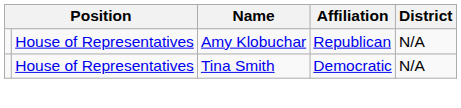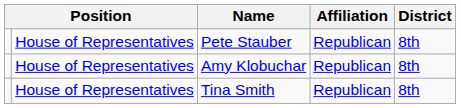+ row: (246, 41)
(412, 41) N/A -> (409, 66) 8th
(353, 66) Democratic -> (352, 90) Republican
(412, 66) N/A -> (409, 90) 8th
